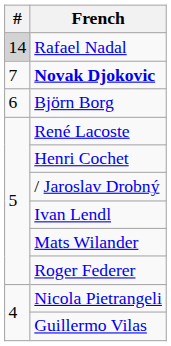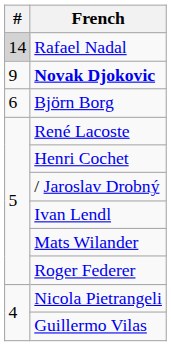(13, 74) 7 -> (13, 74) 9
